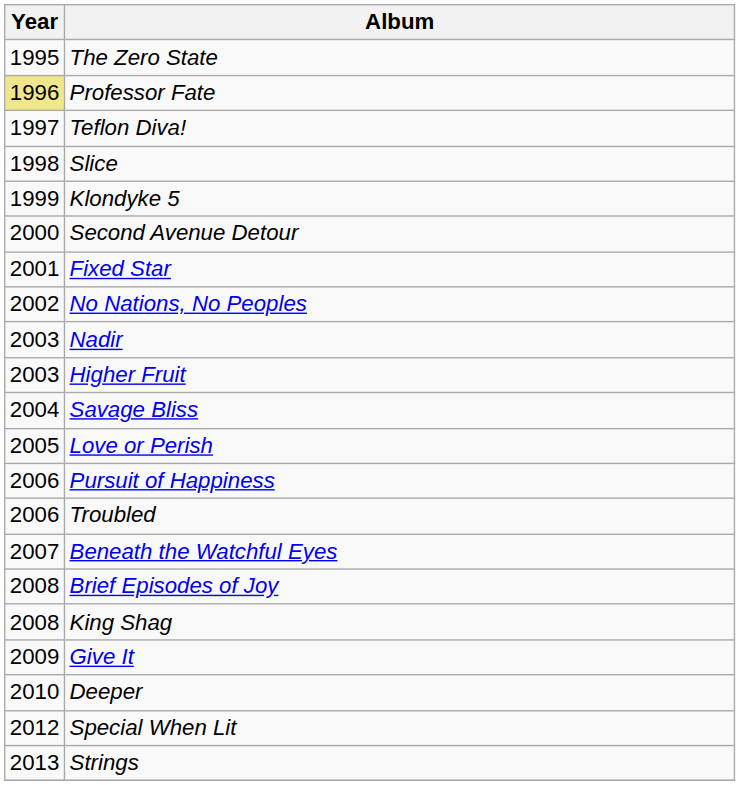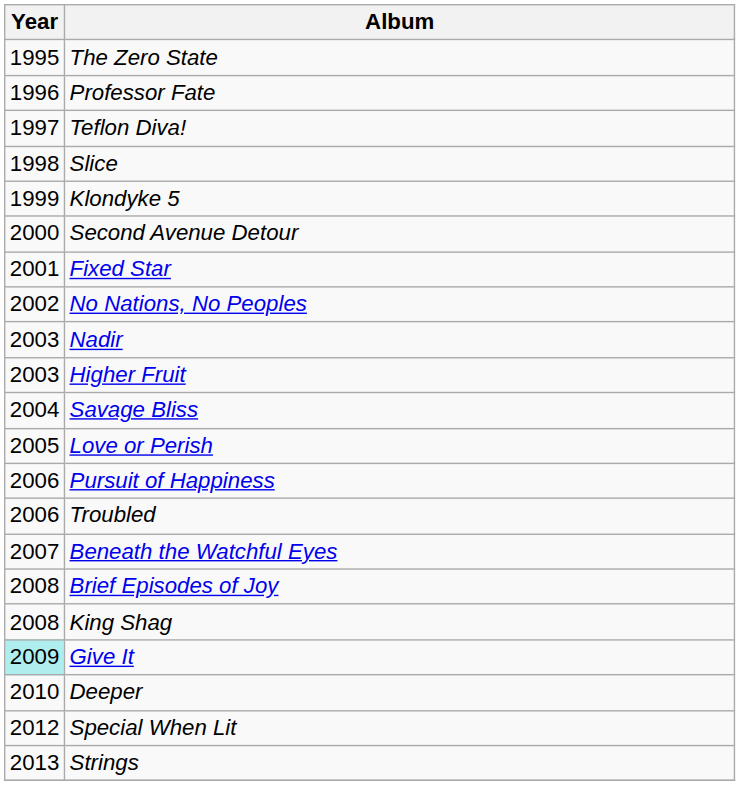(35, 92) khaki background -> (35, 92) no background
(35, 657) no background -> (35, 657) paleturquoise background
